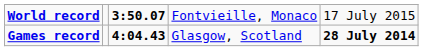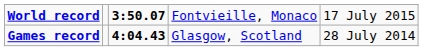(369, 36) bold -> (369, 36) normal
